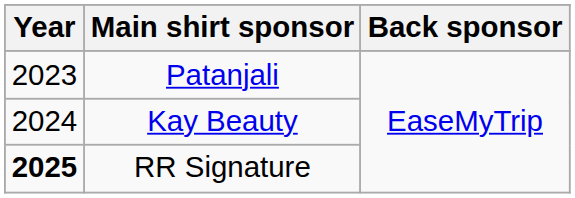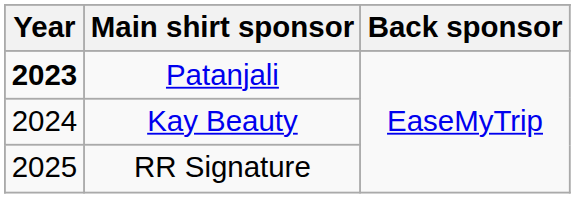(44, 74) normal -> (44, 74) bold
(44, 167) bold -> (44, 167) normal
